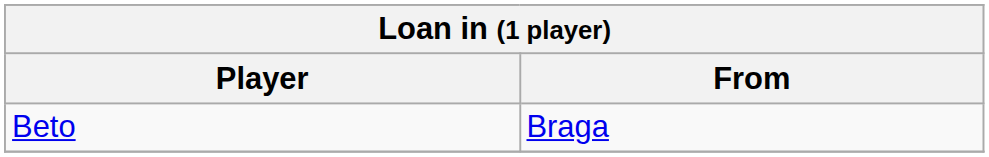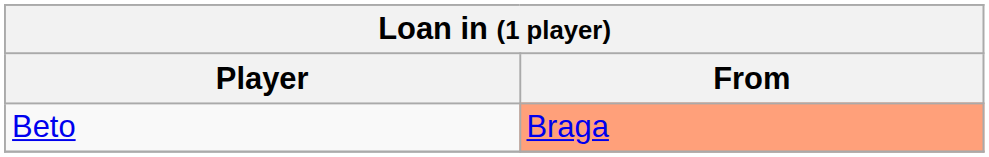(568, 126) no background -> (568, 126) lightsalmon background
